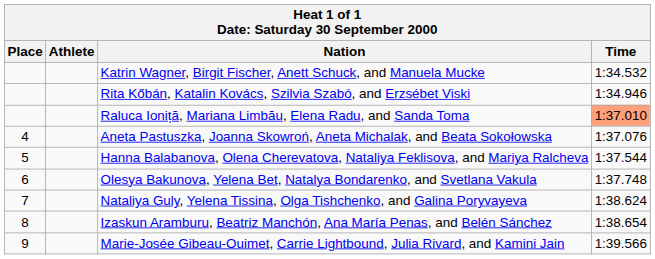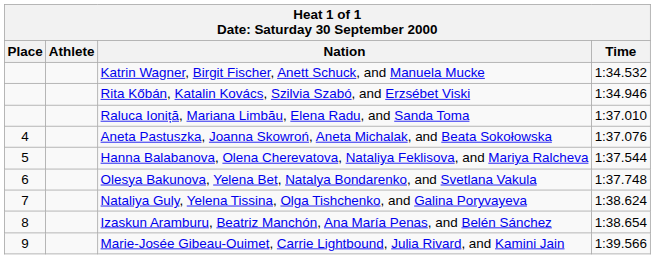(621, 115) lightsalmon background -> (621, 115) no background
